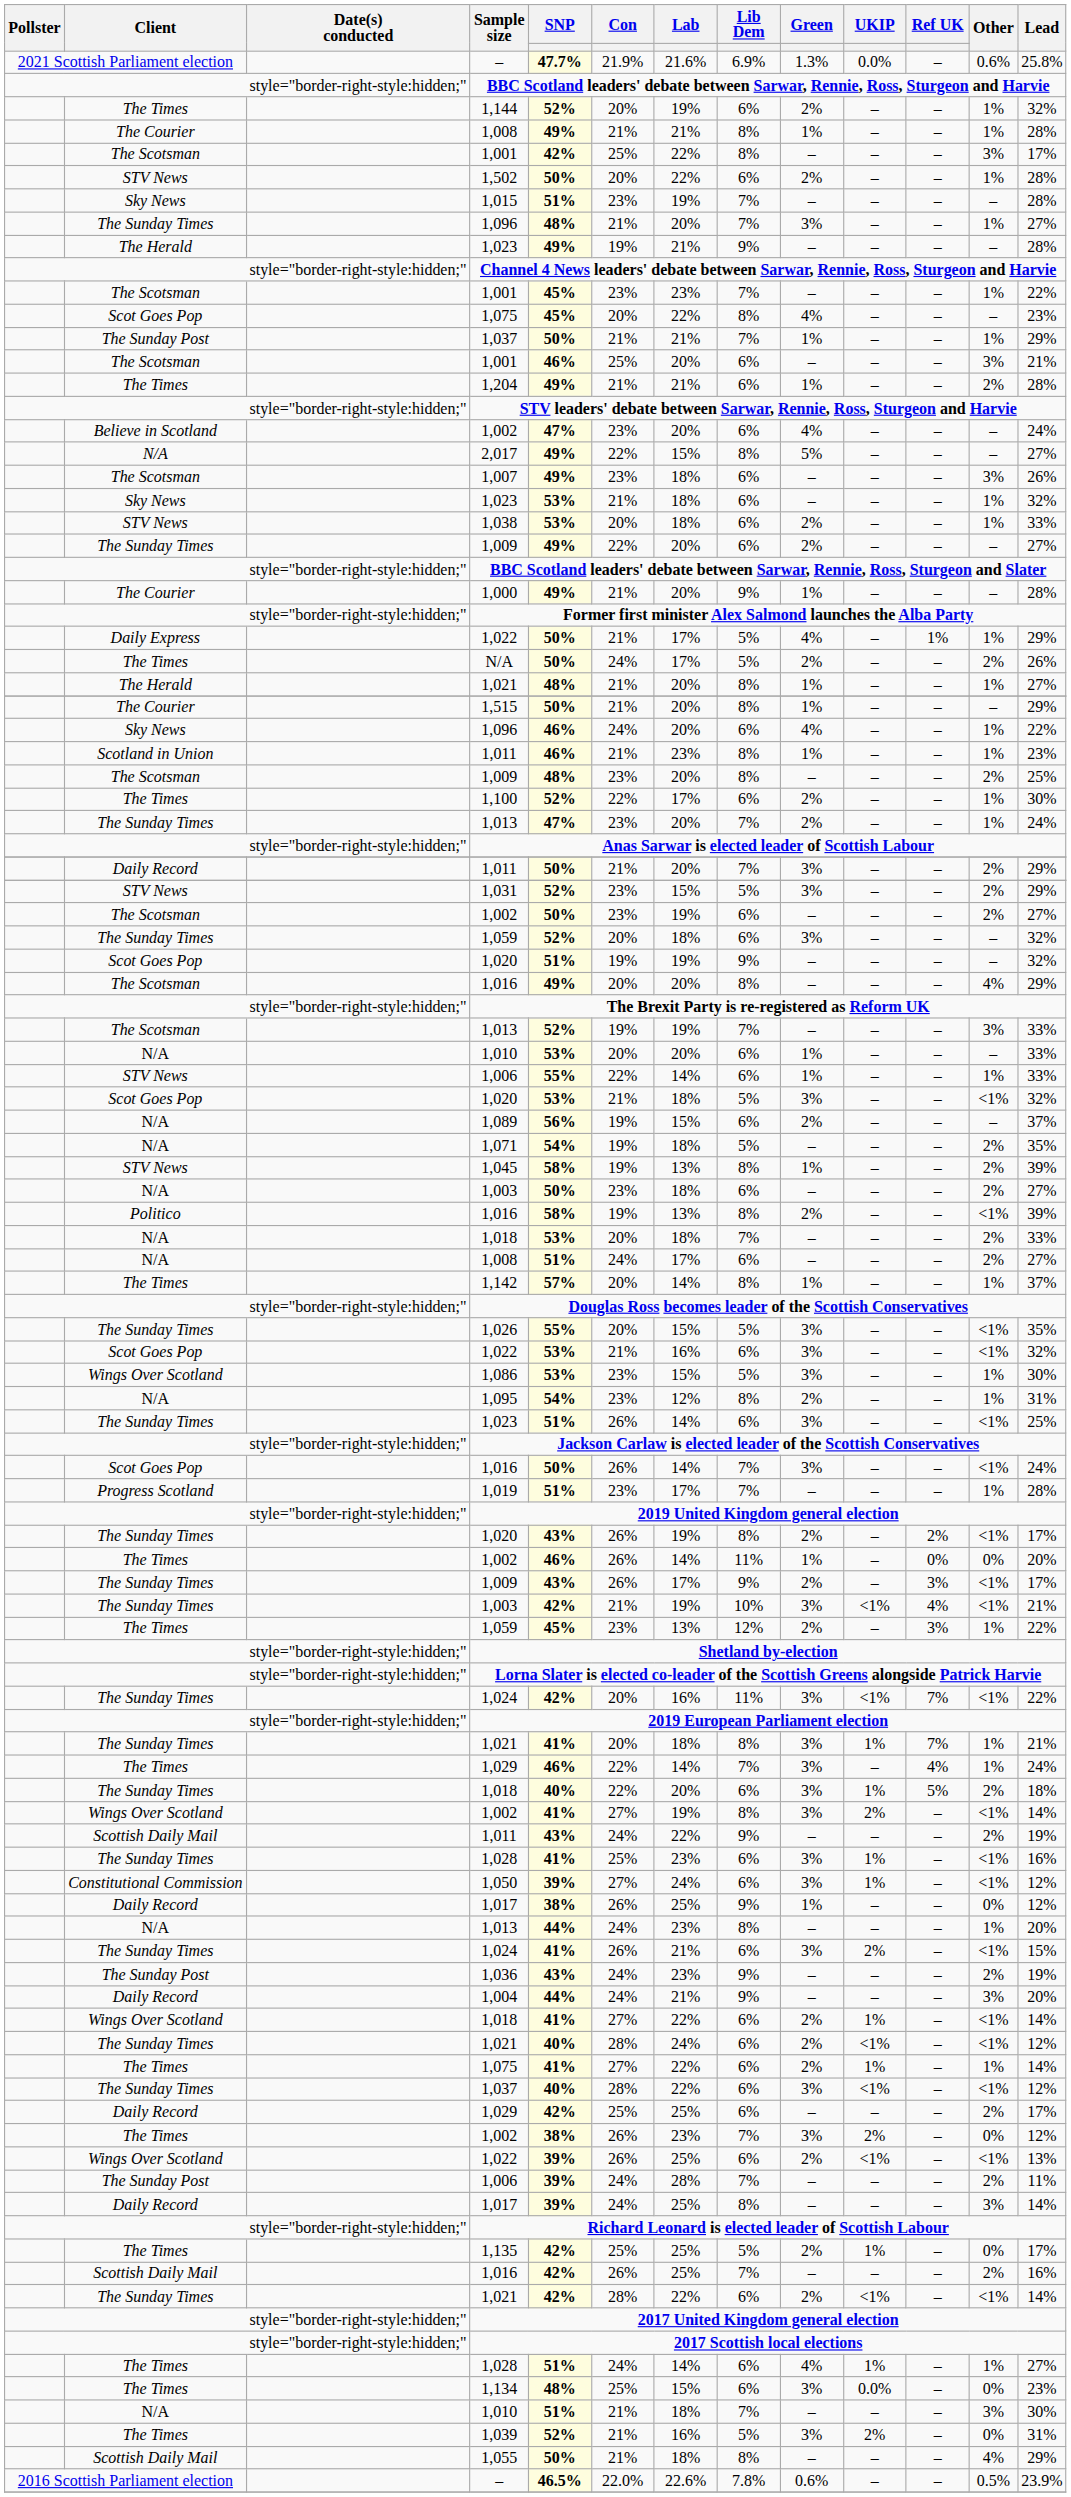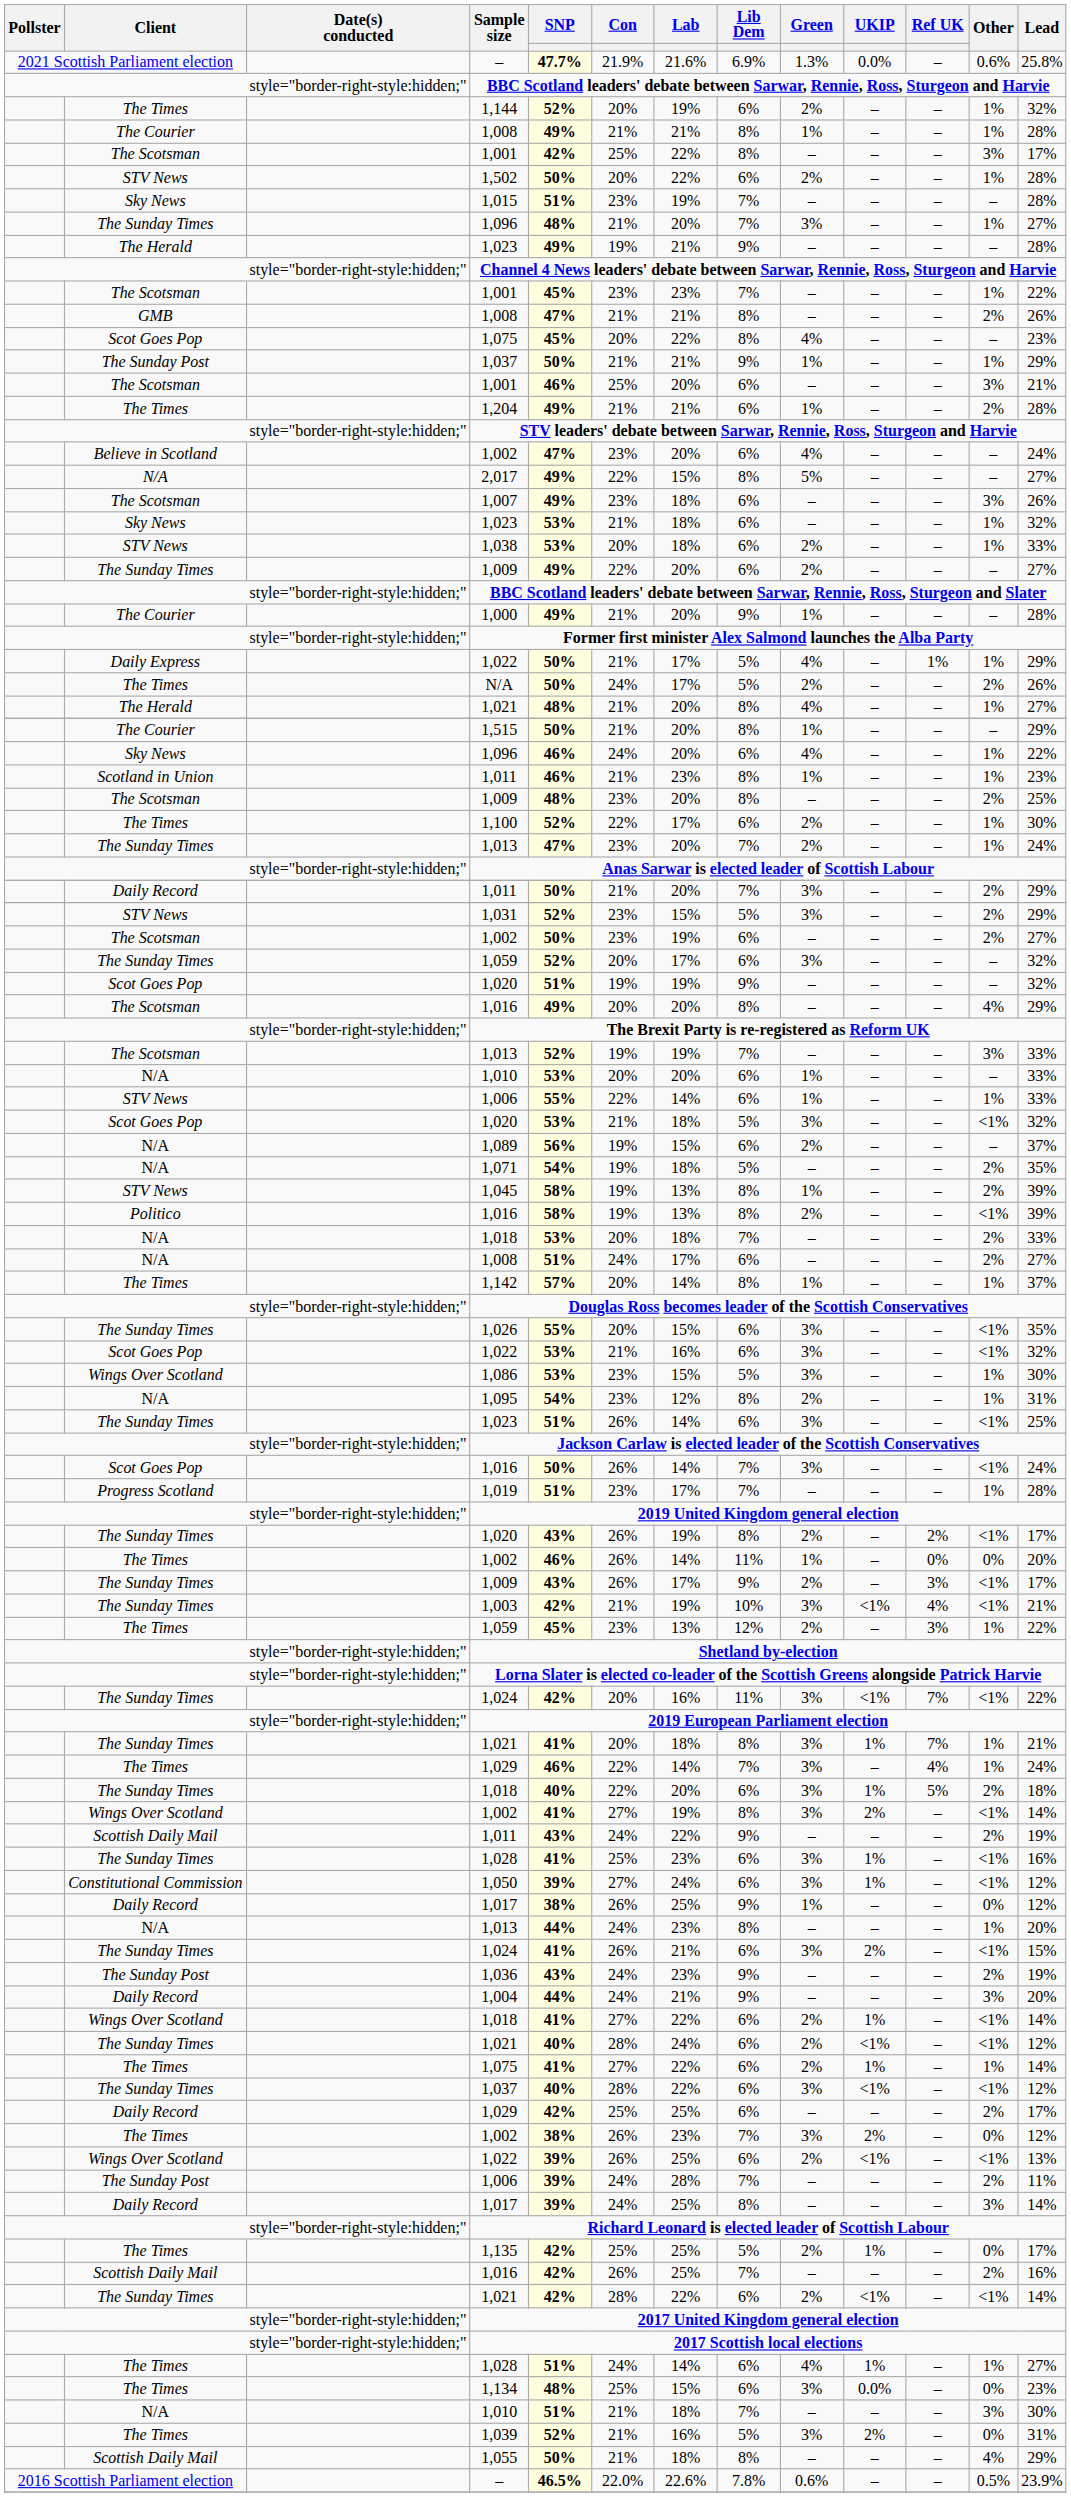+ row: (155, 316)
(749, 339) 7% -> (749, 362) 9%
(812, 684) 1% -> (812, 707) 4%
(686, 938) 18% -> (686, 961) 17%
- row: (155, 1191)
(749, 1329) 5% -> (749, 1329) 6%
